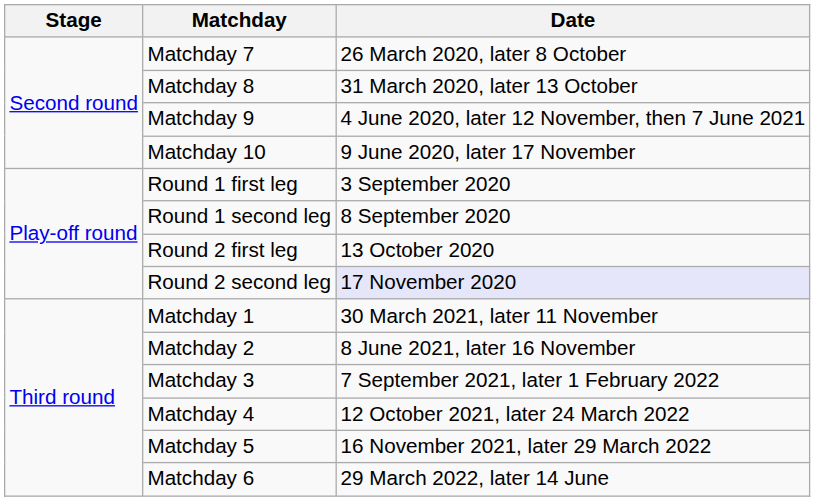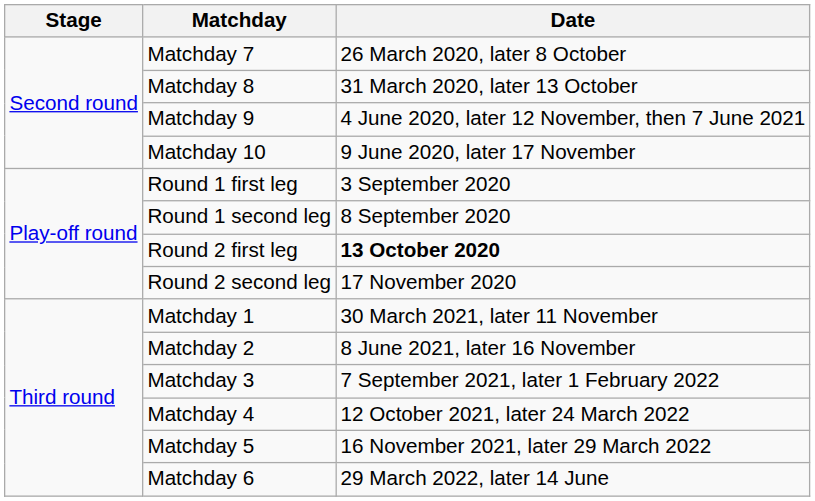(417, 250) normal -> (420, 250) bold
(428, 282) lavender background -> (428, 282) no background
